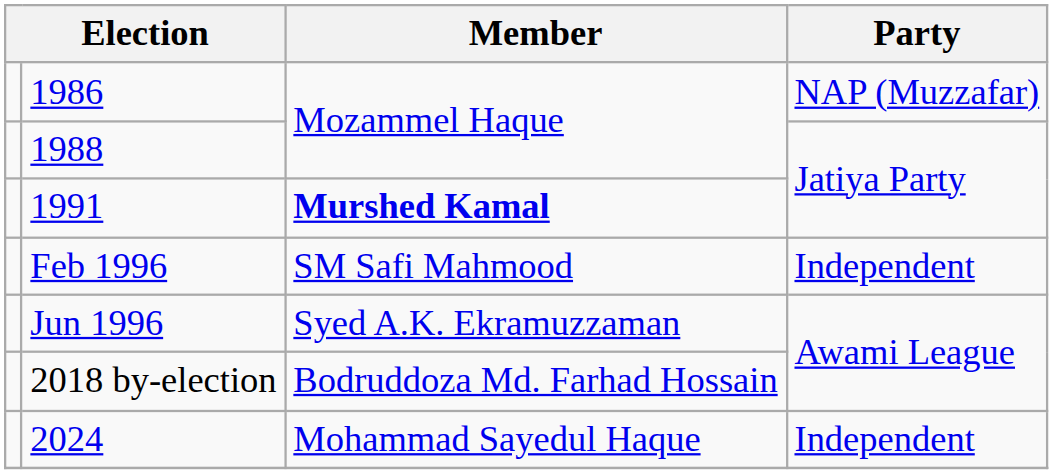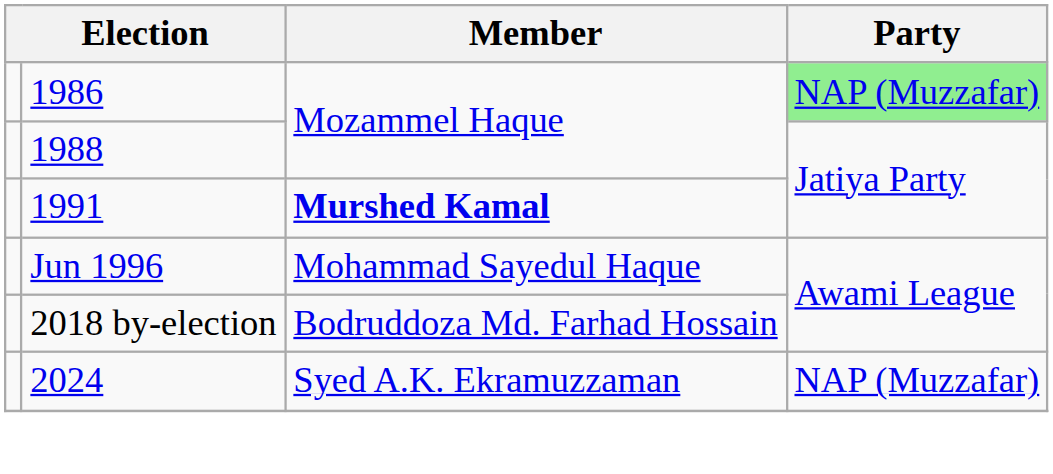(917, 91) no background -> (917, 91) lightgreen background
- row: (99, 264)
(487, 322) Syed A.K. Ekramuzzaman -> (497, 264) Mohammad Sayedul Haque
(497, 438) Mohammad Sayedul Haque -> (487, 380) Syed A.K. Ekramuzzaman
(885, 438) Independent -> (917, 380) NAP (Muzzafar)
